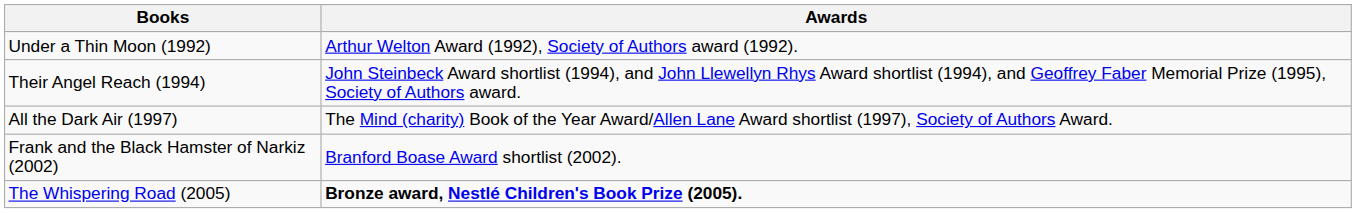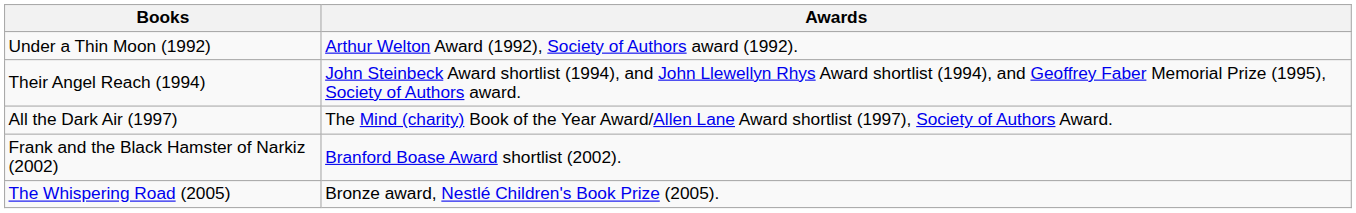(534, 194) bold -> (522, 194) normal
